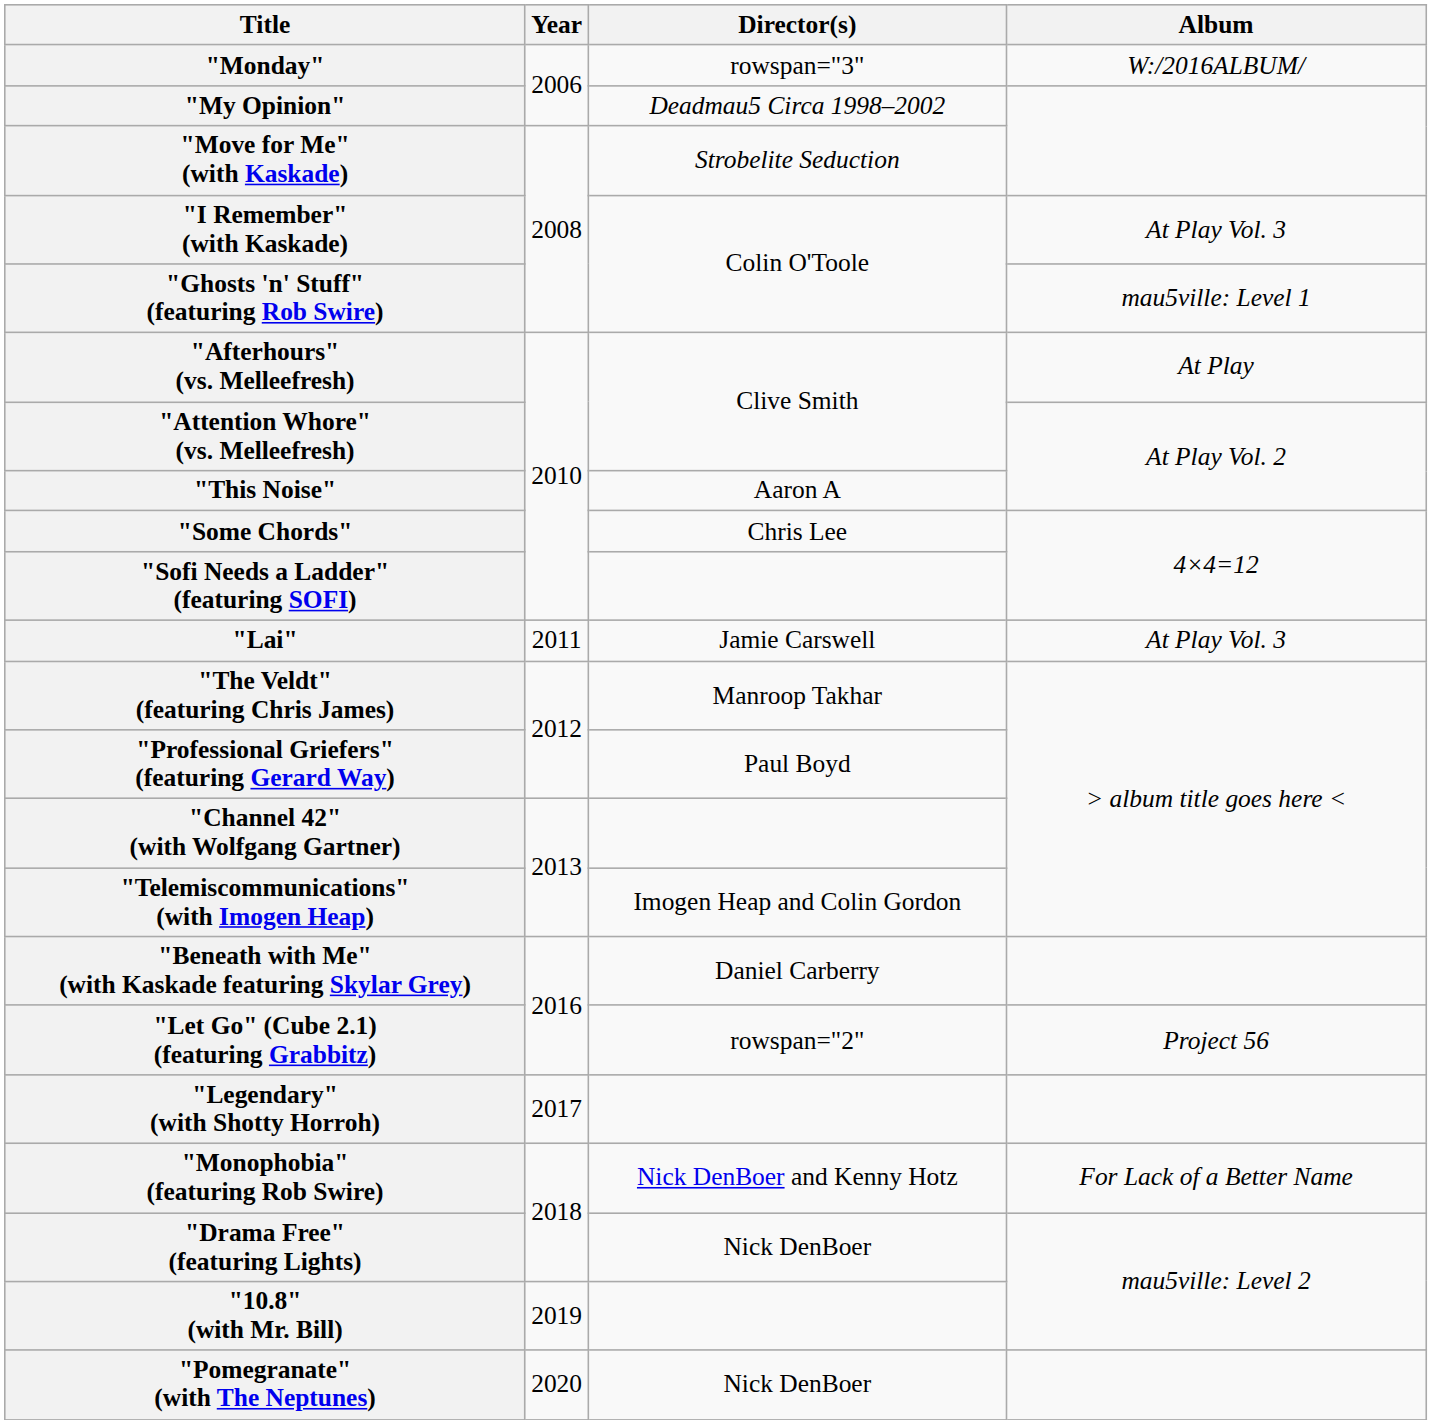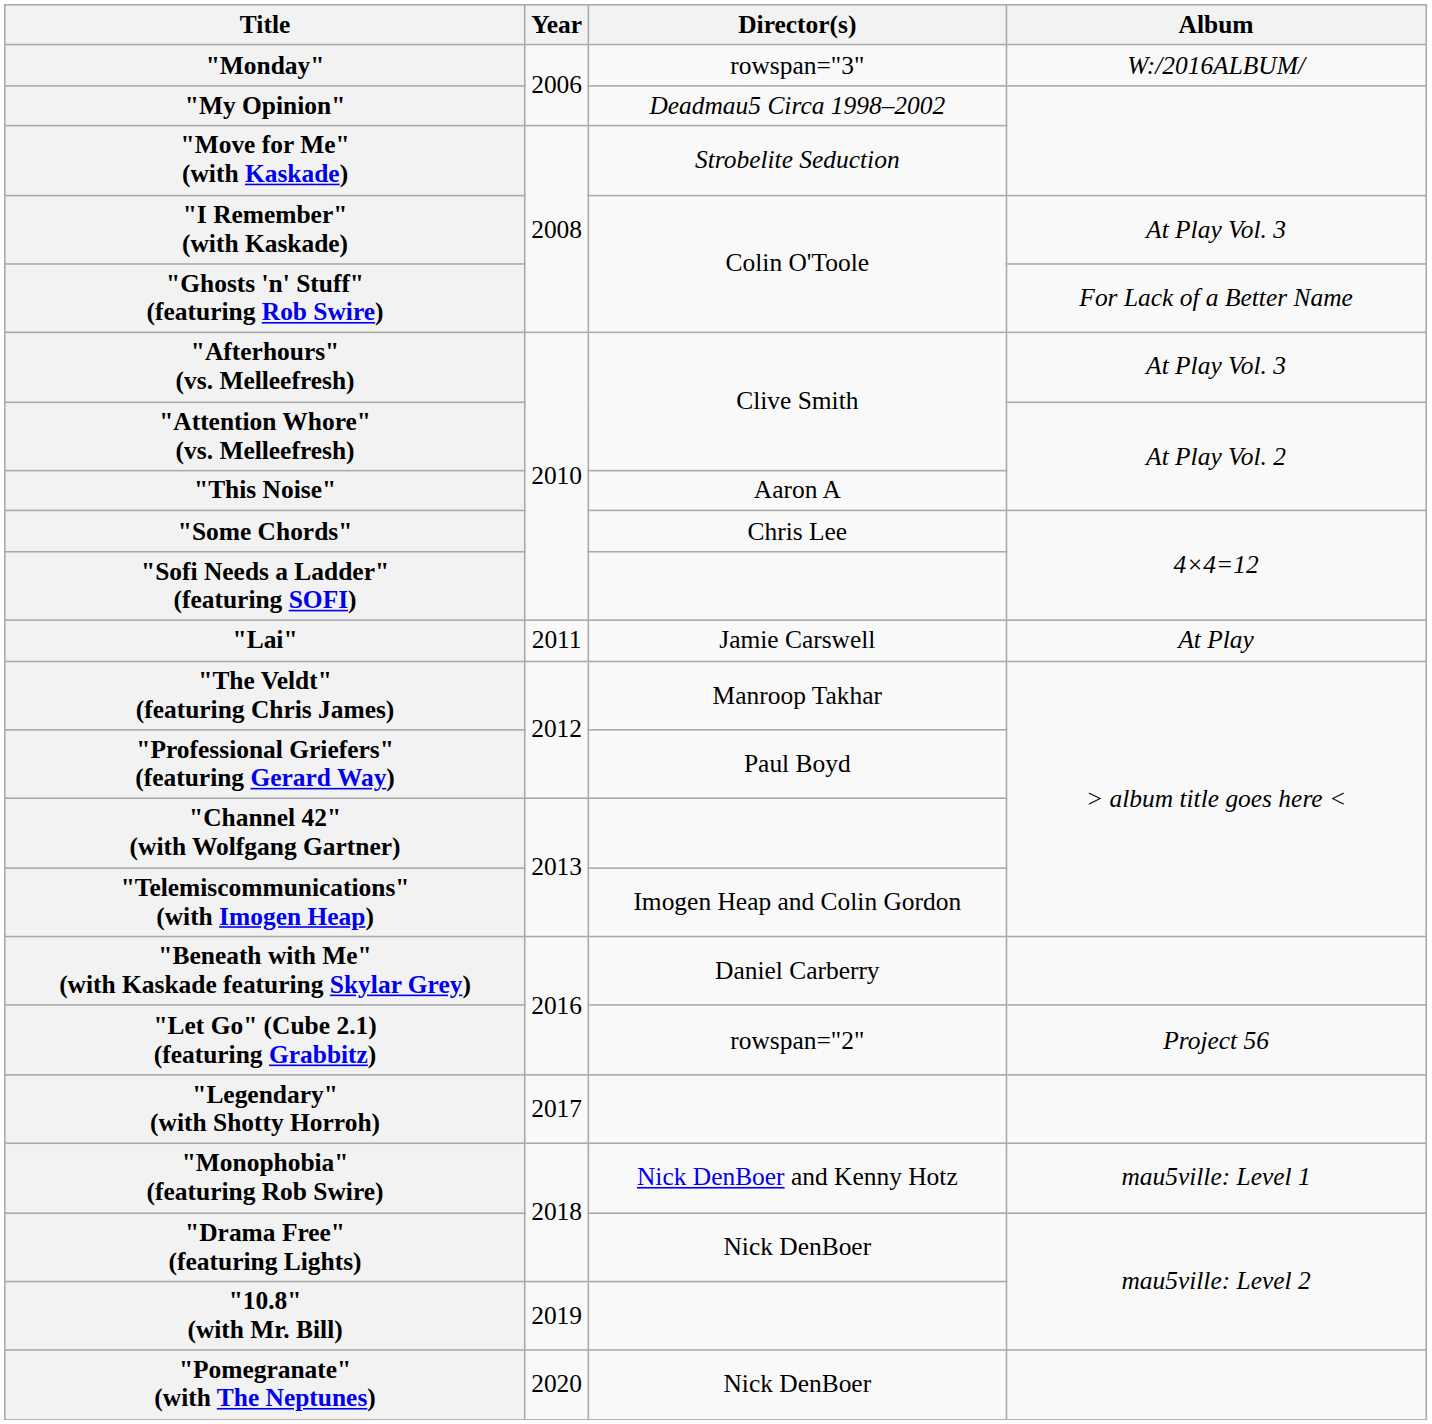(1216, 297) mau5ville: Level 1 -> (1216, 297) For Lack of a Better Name
(1216, 366) At Play -> (1216, 366) At Play Vol. 3
(1216, 640) At Play Vol. 3 -> (1216, 640) At Play
(1216, 1177) For Lack of a Better Name -> (1216, 1177) mau5ville: Level 1
